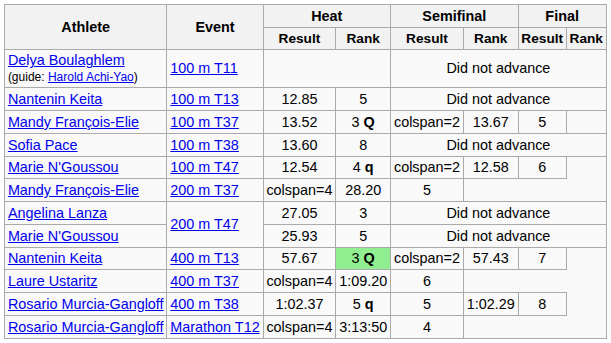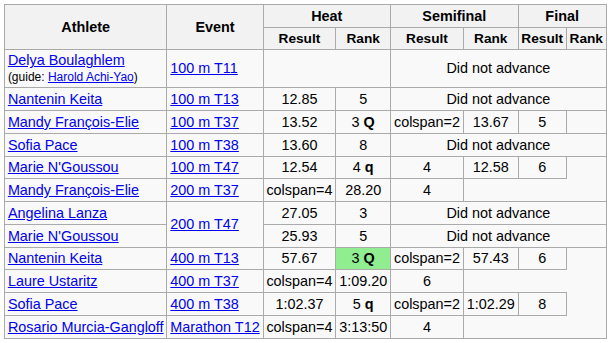(427, 167) colspan=2 -> (427, 167) 4
(427, 190) 5 -> (427, 190) 4
(542, 258) 7 -> (542, 258) 6
(86, 304) Rosario Murcia-Gangloff -> (43, 304) Sofia Pace
(427, 304) 5 -> (427, 304) colspan=2
